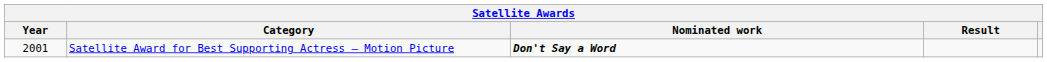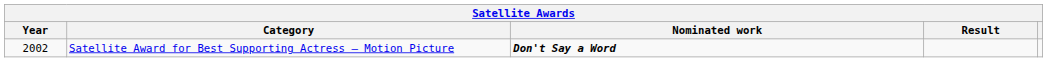(35, 48) 2001 -> (35, 48) 2002
